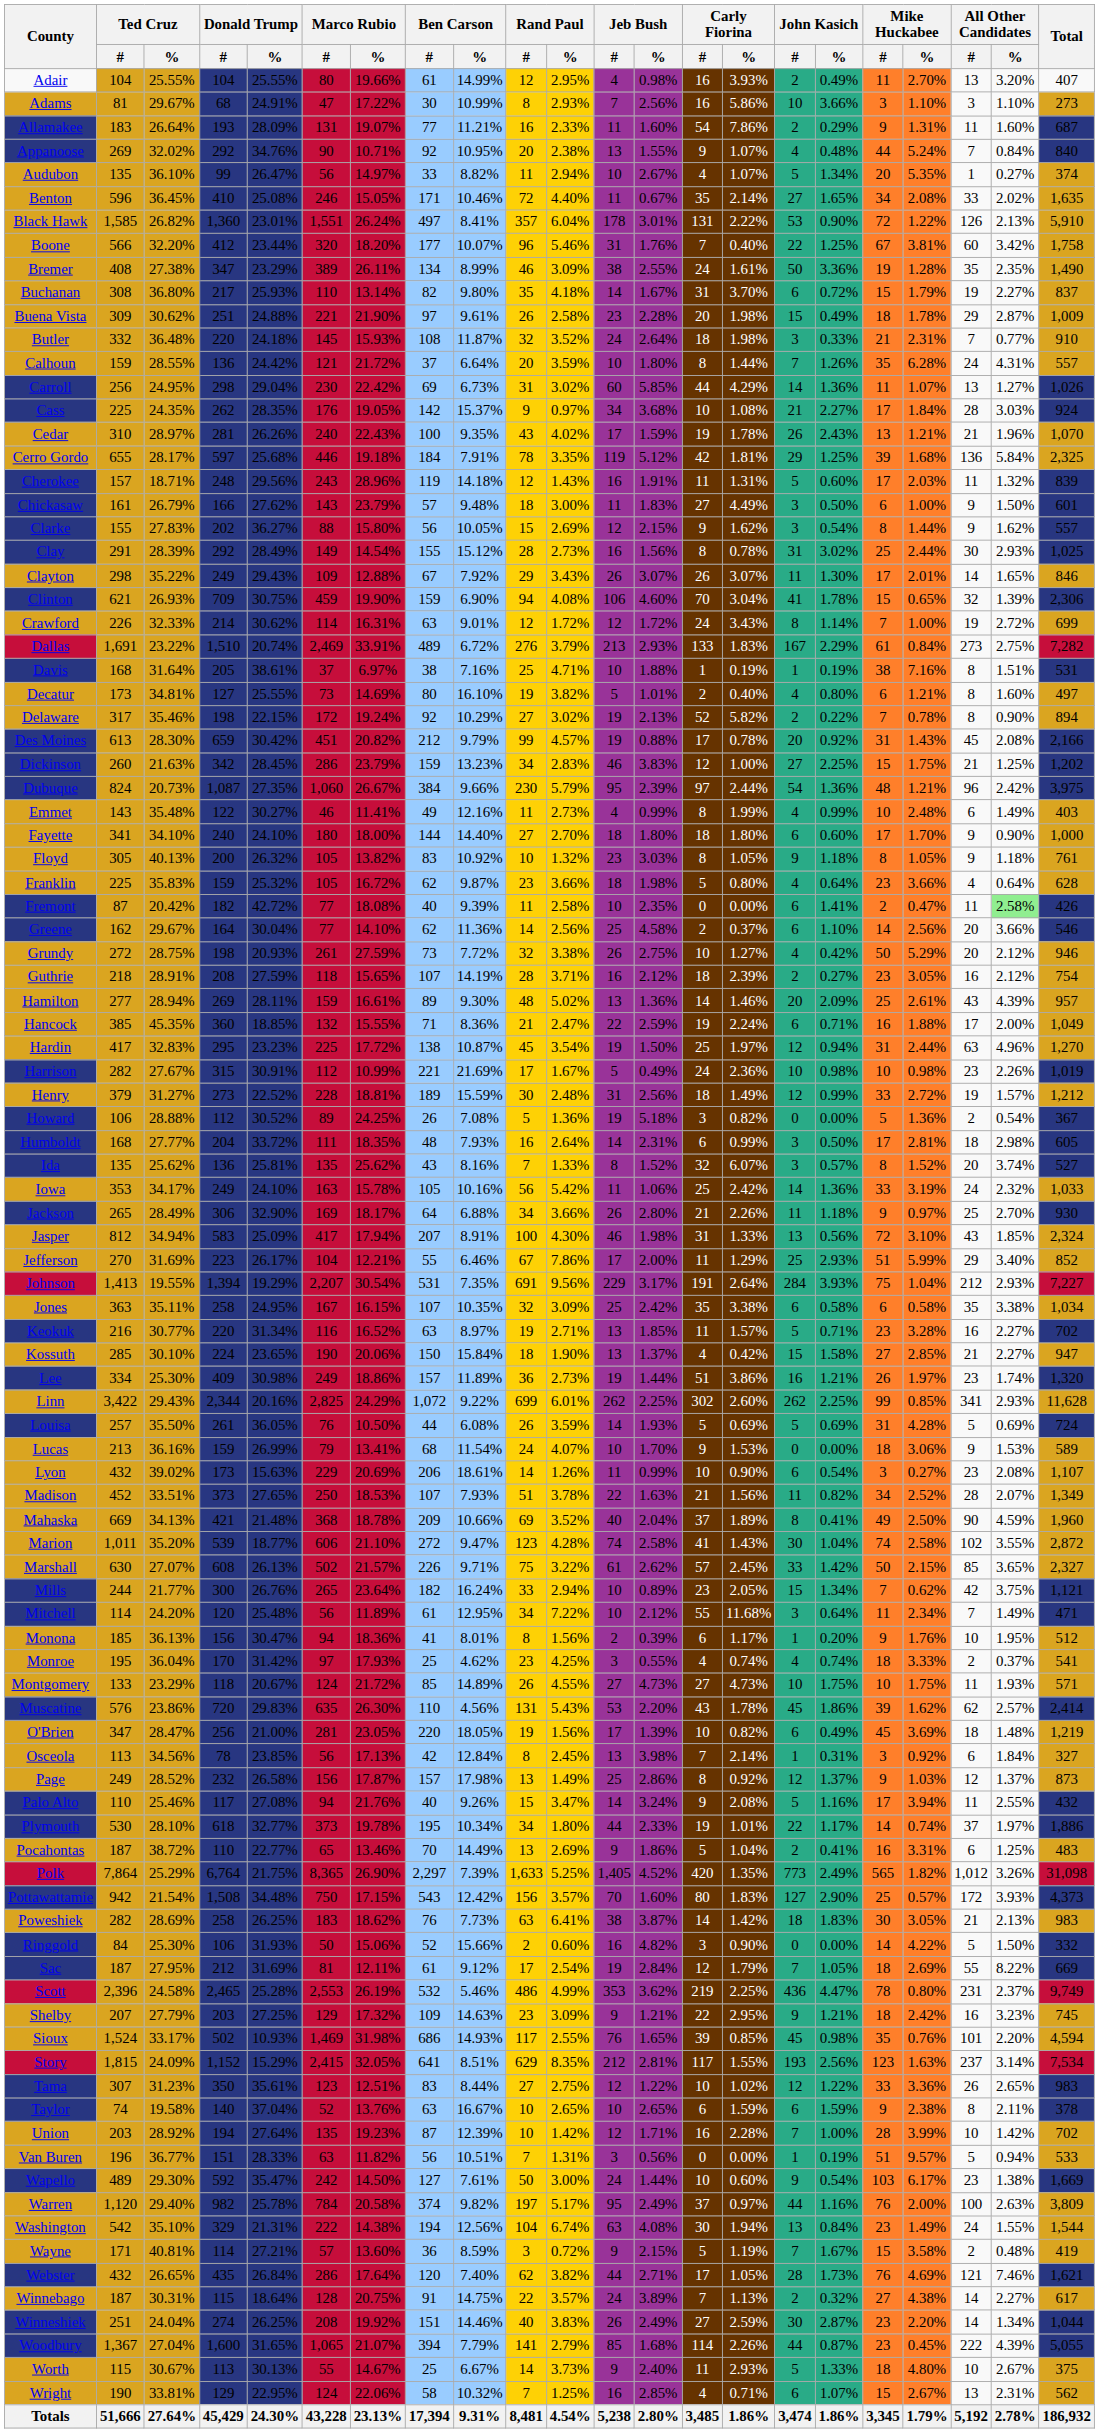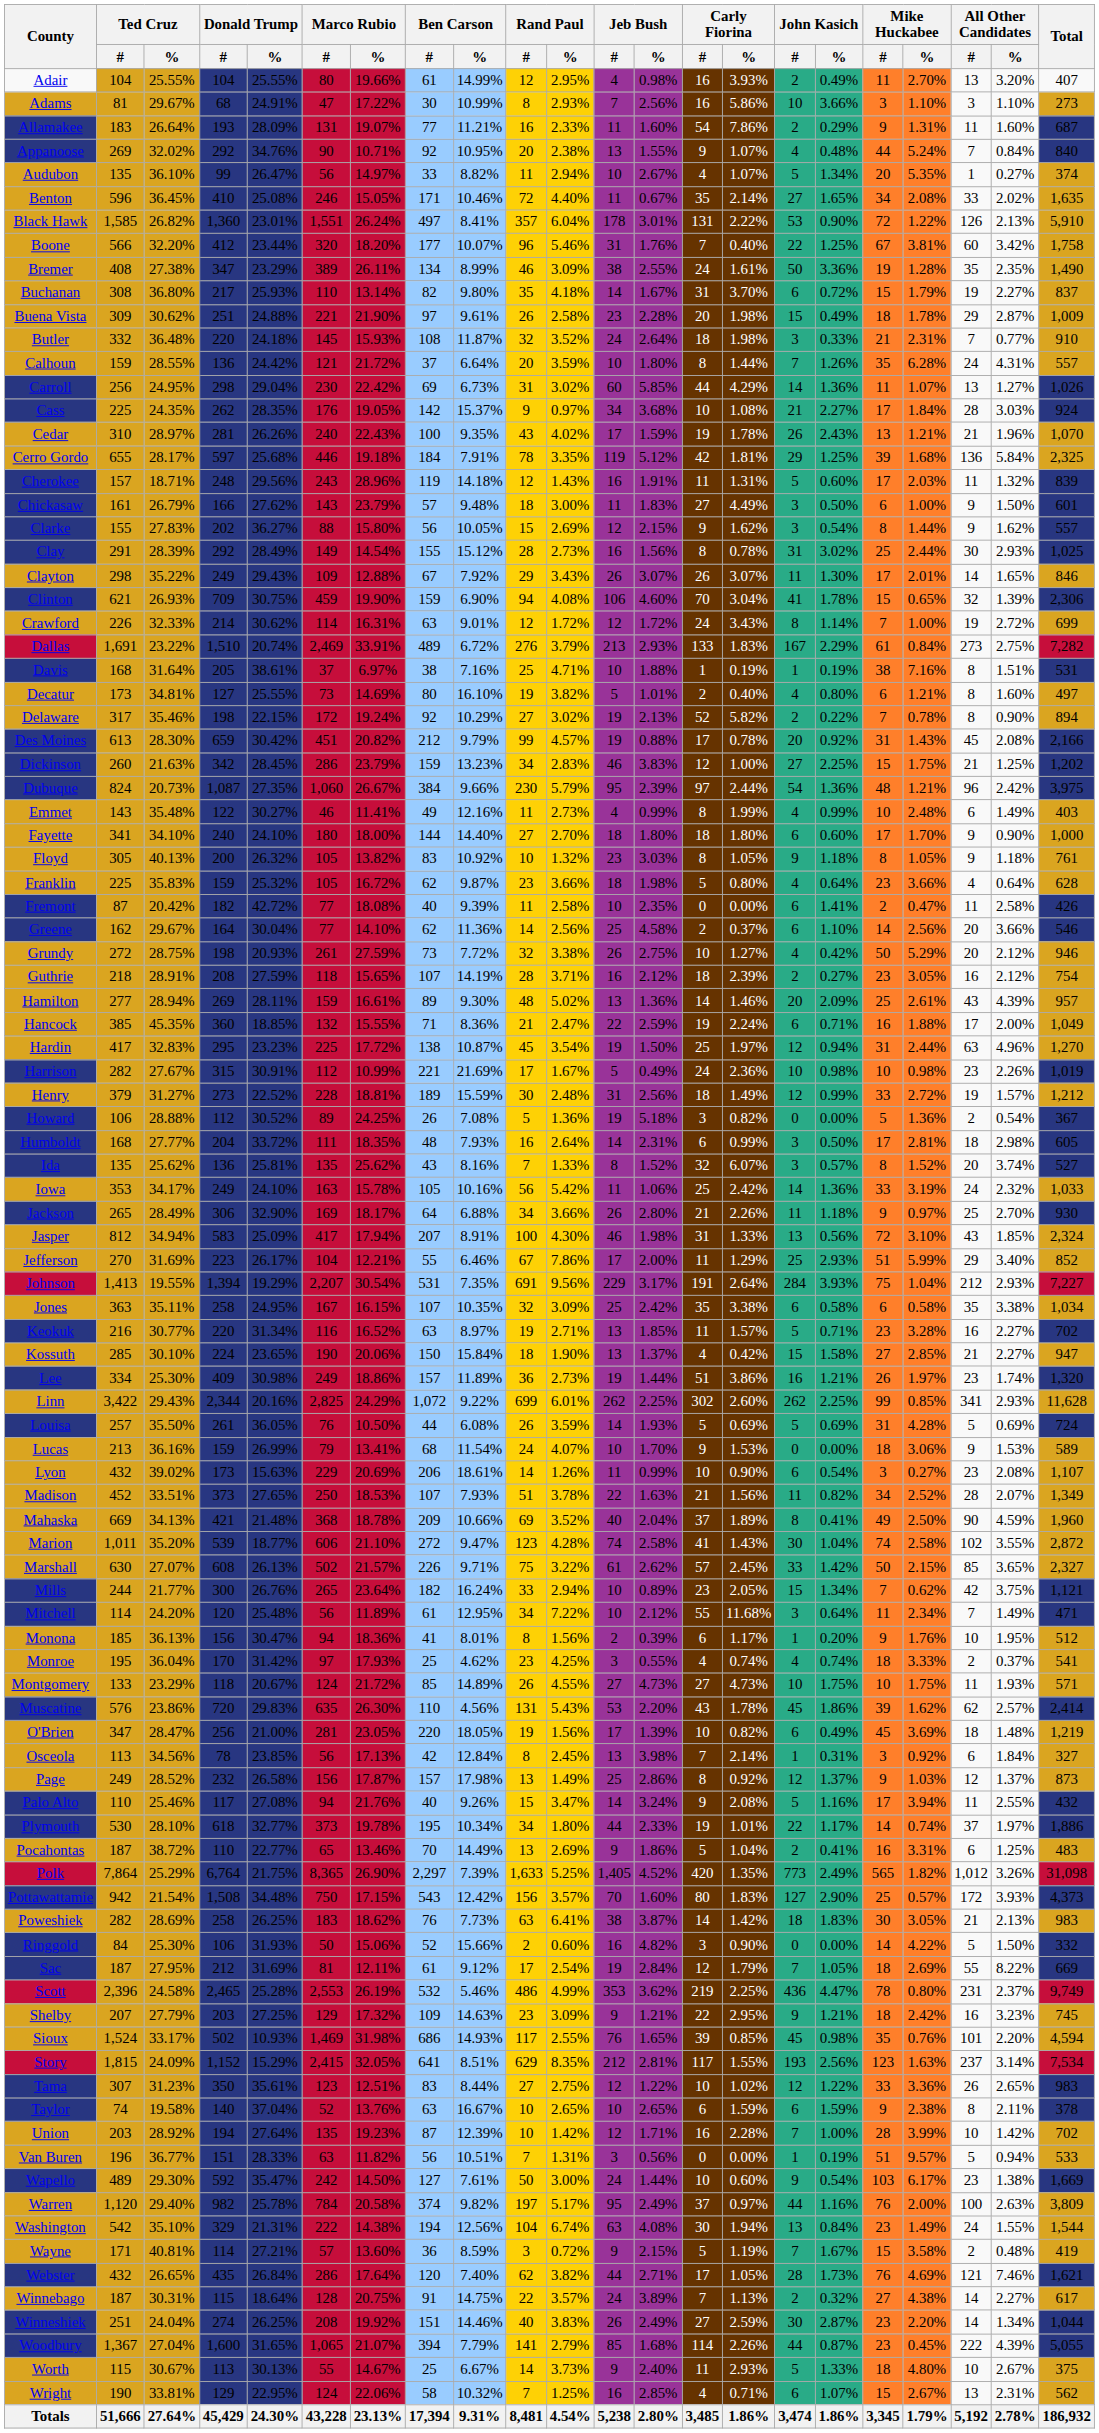(1015, 906) lightgreen background -> (1015, 906) no background
